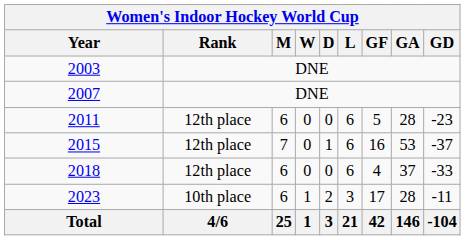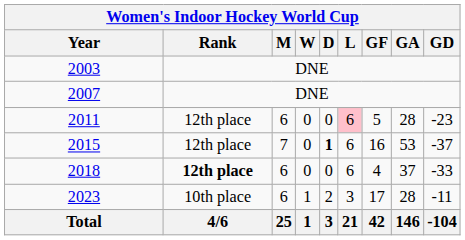(350, 119) no background -> (350, 119) pink background
(329, 145) normal -> (329, 145) bold
(218, 171) normal -> (218, 171) bold
